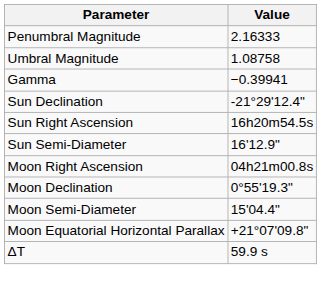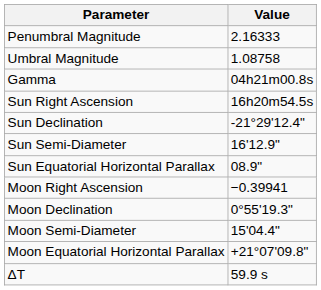(259, 79) −0.39941 -> (272, 79) 04h21m00.8s
rows swapped: (70, 123) <-> (55, 101)
+ row: (111, 166)
(272, 166) 04h21m00.8s -> (259, 187) −0.39941
